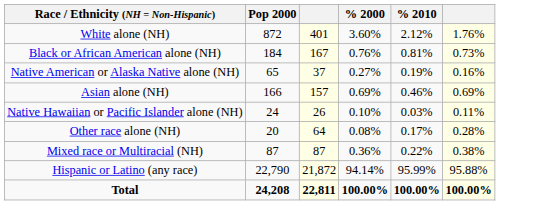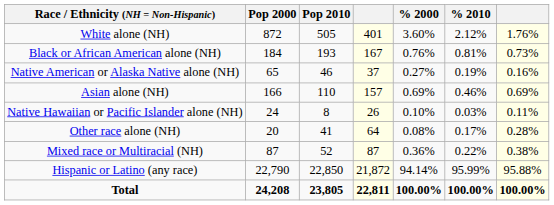+ column: (326, 14)
